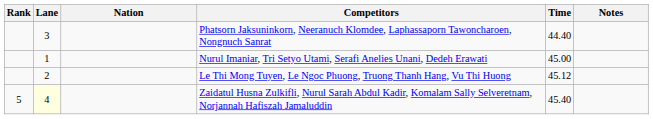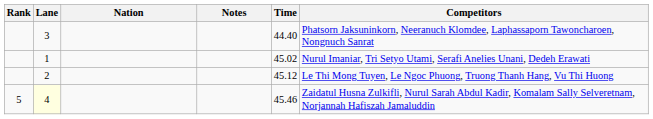columns swapped: (371, 13) <-> (611, 13)
(560, 59) 45.00 -> (285, 59) 45.02
(560, 99) 45.40 -> (285, 99) 45.46
